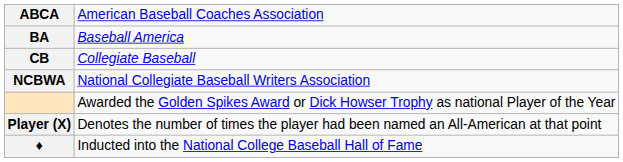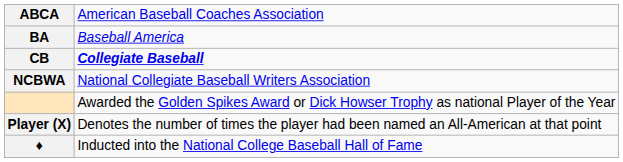(136, 59) normal -> (141, 59) bold
